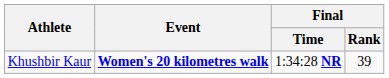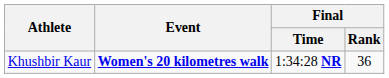(364, 62) 39 -> (364, 62) 36
